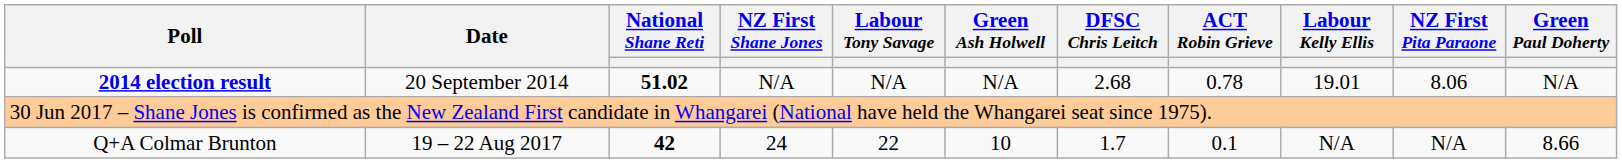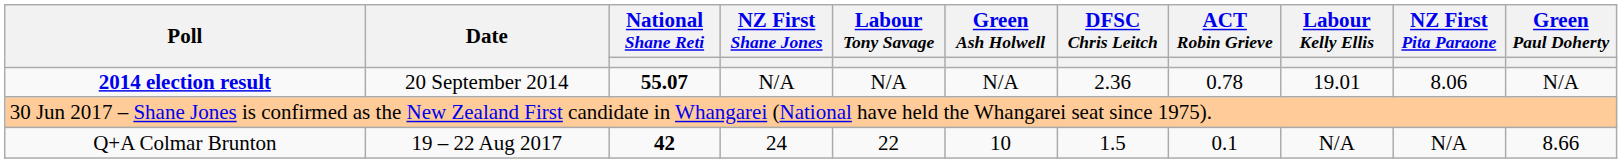(664, 82) 51.02 -> (664, 82) 55.07
(1113, 82) 2.68 -> (1113, 82) 2.36
(1113, 143) 1.7 -> (1113, 143) 1.5
